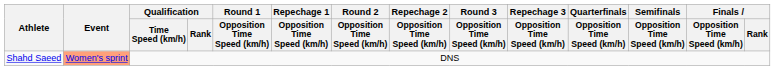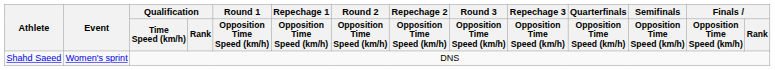(97, 59) lightsalmon background -> (97, 59) no background
